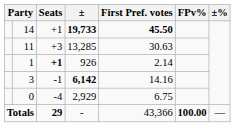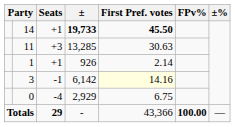(57, 63) bold -> (57, 63) normal
(84, 79) bold -> (84, 79) normal
(161, 79) no background -> (161, 79) lightyellow background
